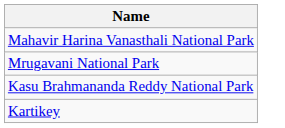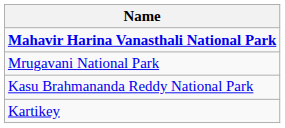(131, 39) normal -> (142, 39) bold
